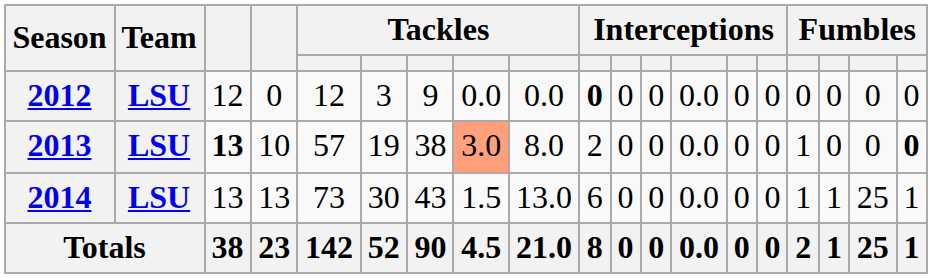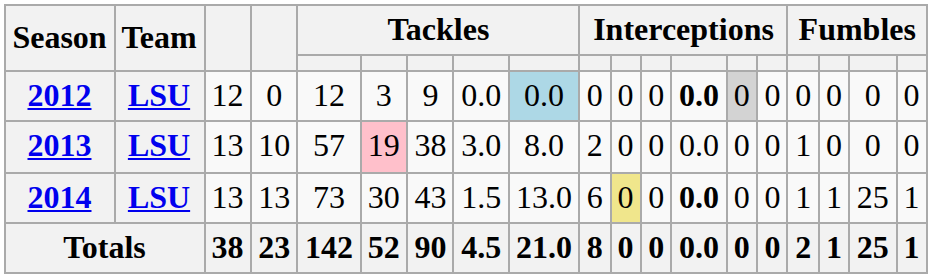(544, 95) no background -> (544, 95) lightblue background
(595, 95) bold -> (595, 95) normal
(699, 95) normal -> (699, 95) bold
(742, 95) no background -> (742, 95) lightgrey background
(227, 146) bold -> (227, 146) normal
(384, 146) no background -> (384, 146) pink background
(481, 146) lightsalmon background -> (481, 146) no background
(911, 146) bold -> (911, 146) normal
(625, 196) no background -> (625, 196) khaki background
(699, 196) normal -> (699, 196) bold
